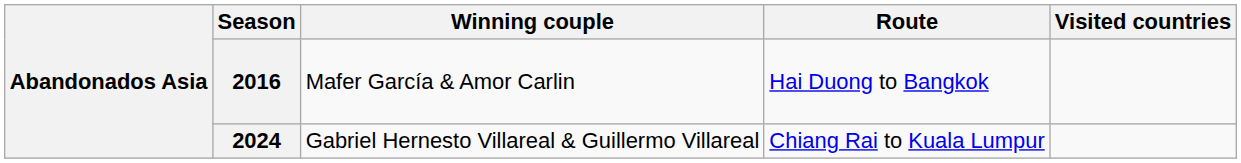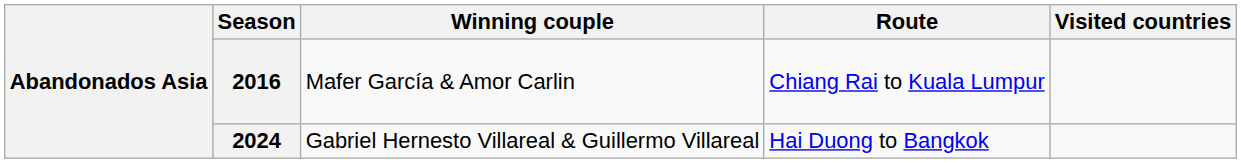(879, 81) Hai Duong to Bangkok -> (907, 81) Chiang Rai to Kuala Lumpur
(907, 140) Chiang Rai to Kuala Lumpur -> (879, 140) Hai Duong to Bangkok
